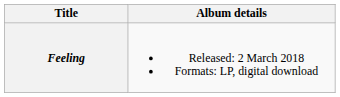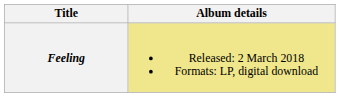(232, 64) no background -> (232, 64) khaki background
